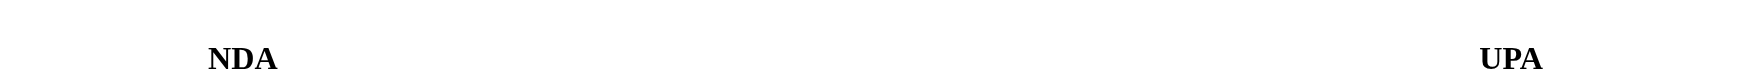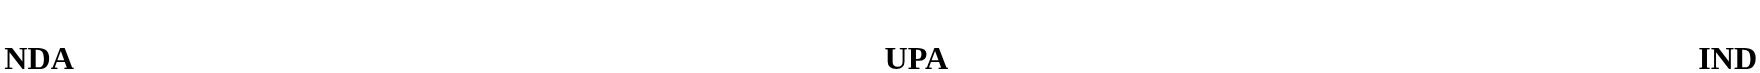+ column: (1728, 14)
